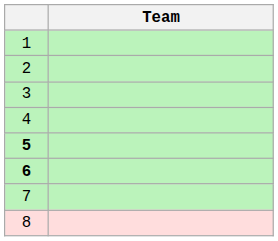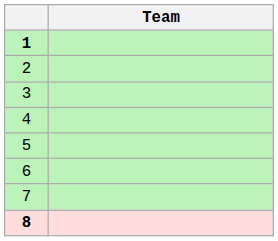(26, 43) normal -> (26, 43) bold
(26, 146) bold -> (26, 146) normal
(26, 171) bold -> (26, 171) normal
(26, 223) normal -> (26, 223) bold
